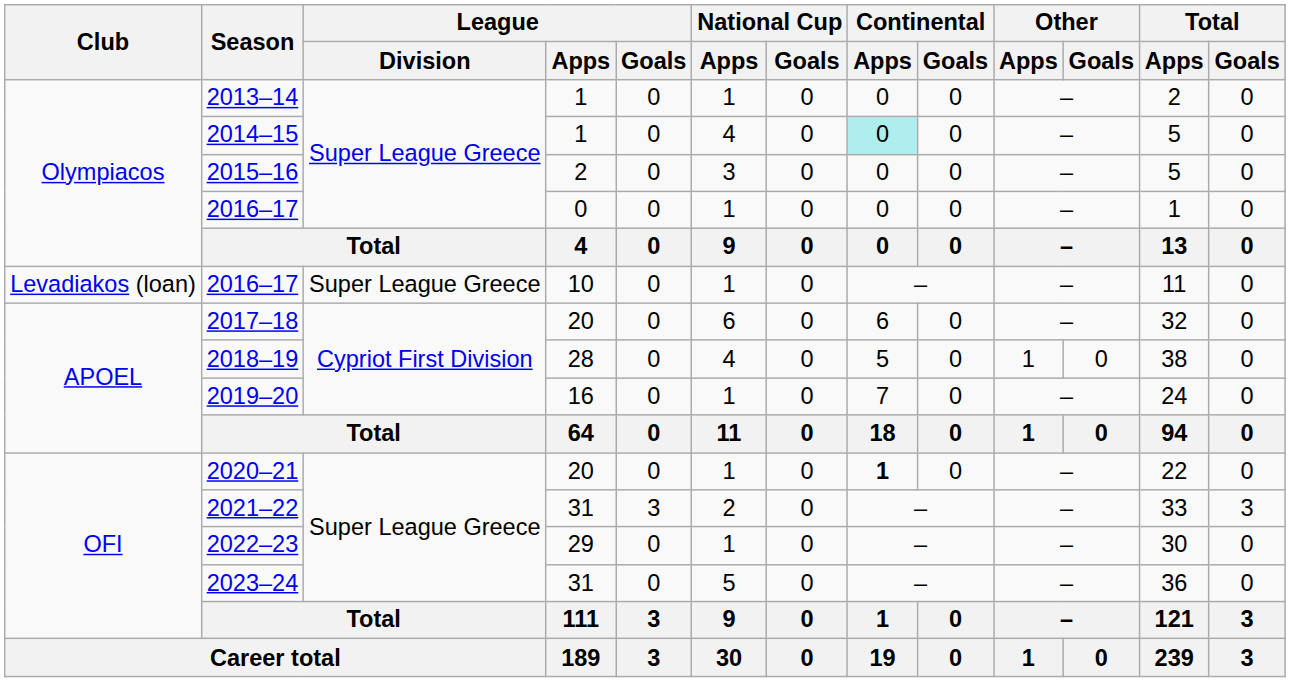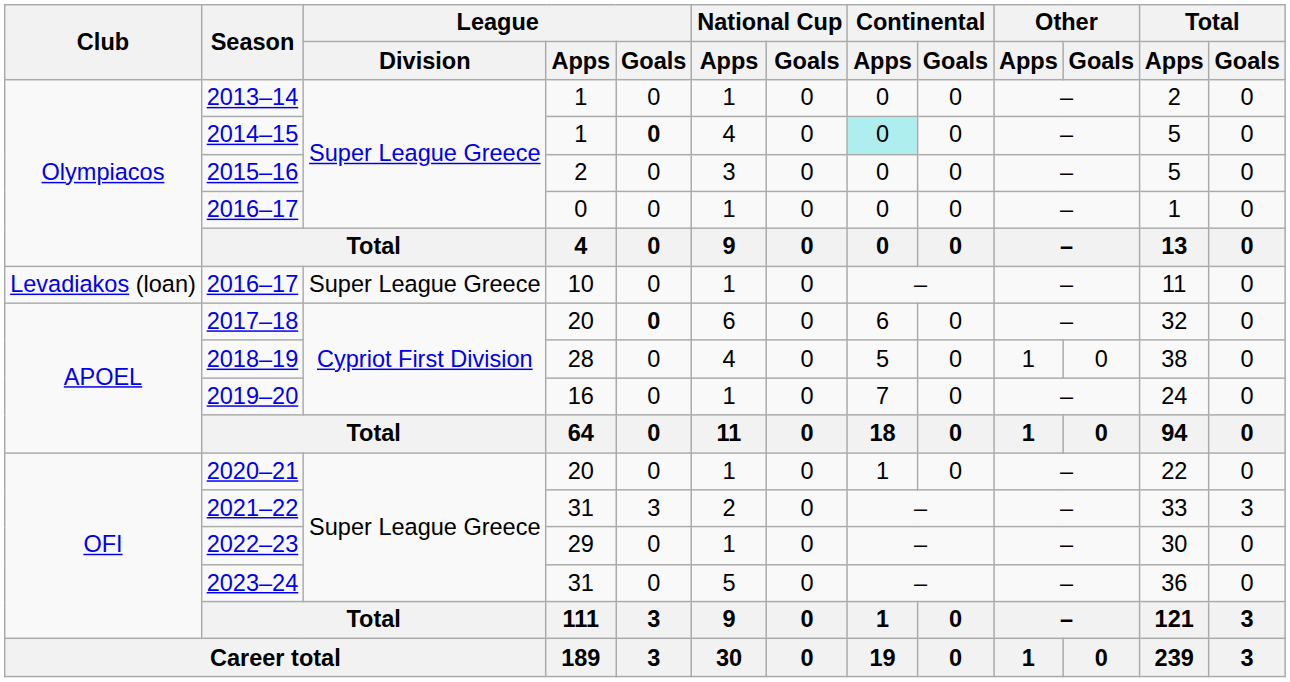(654, 135) normal -> (654, 135) bold
(654, 321) normal -> (654, 321) bold
(883, 470) bold -> (883, 470) normal
